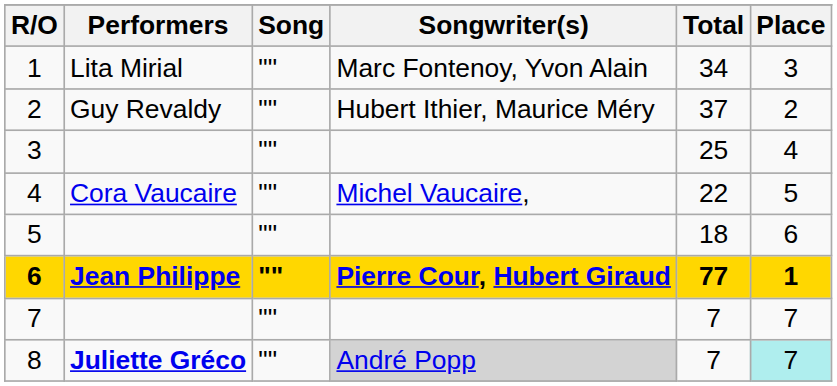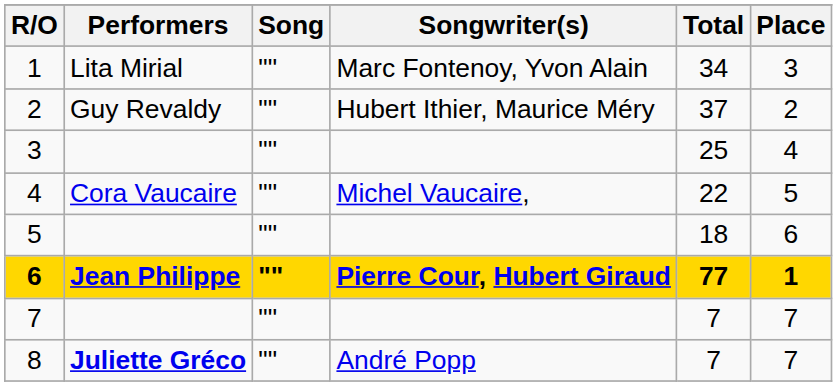(406, 360) lightgrey background -> (406, 360) no background
(791, 360) paleturquoise background -> (791, 360) no background
